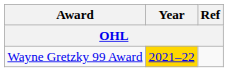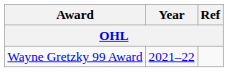(172, 56) gold background -> (172, 56) no background
